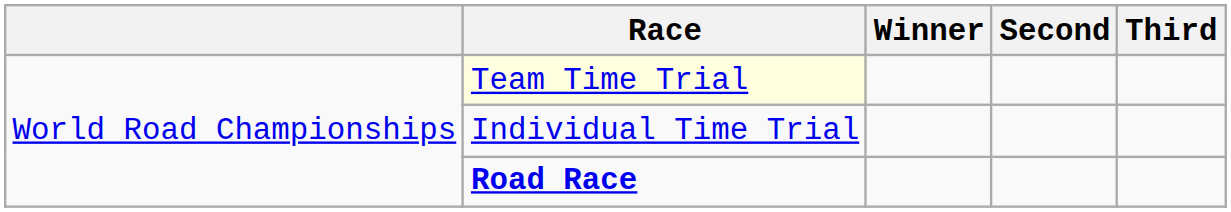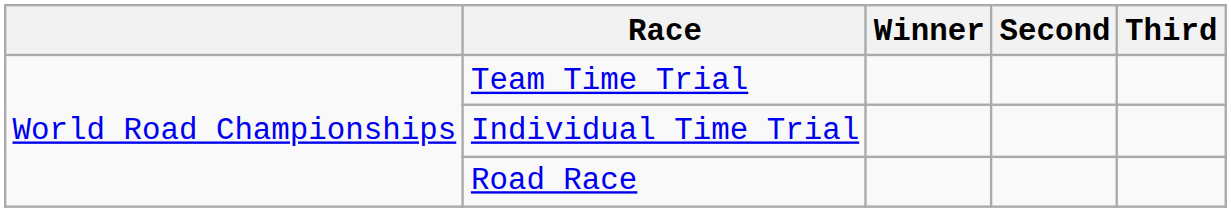(610, 81) lightyellow background -> (610, 81) no background
(554, 181) bold -> (554, 181) normal
